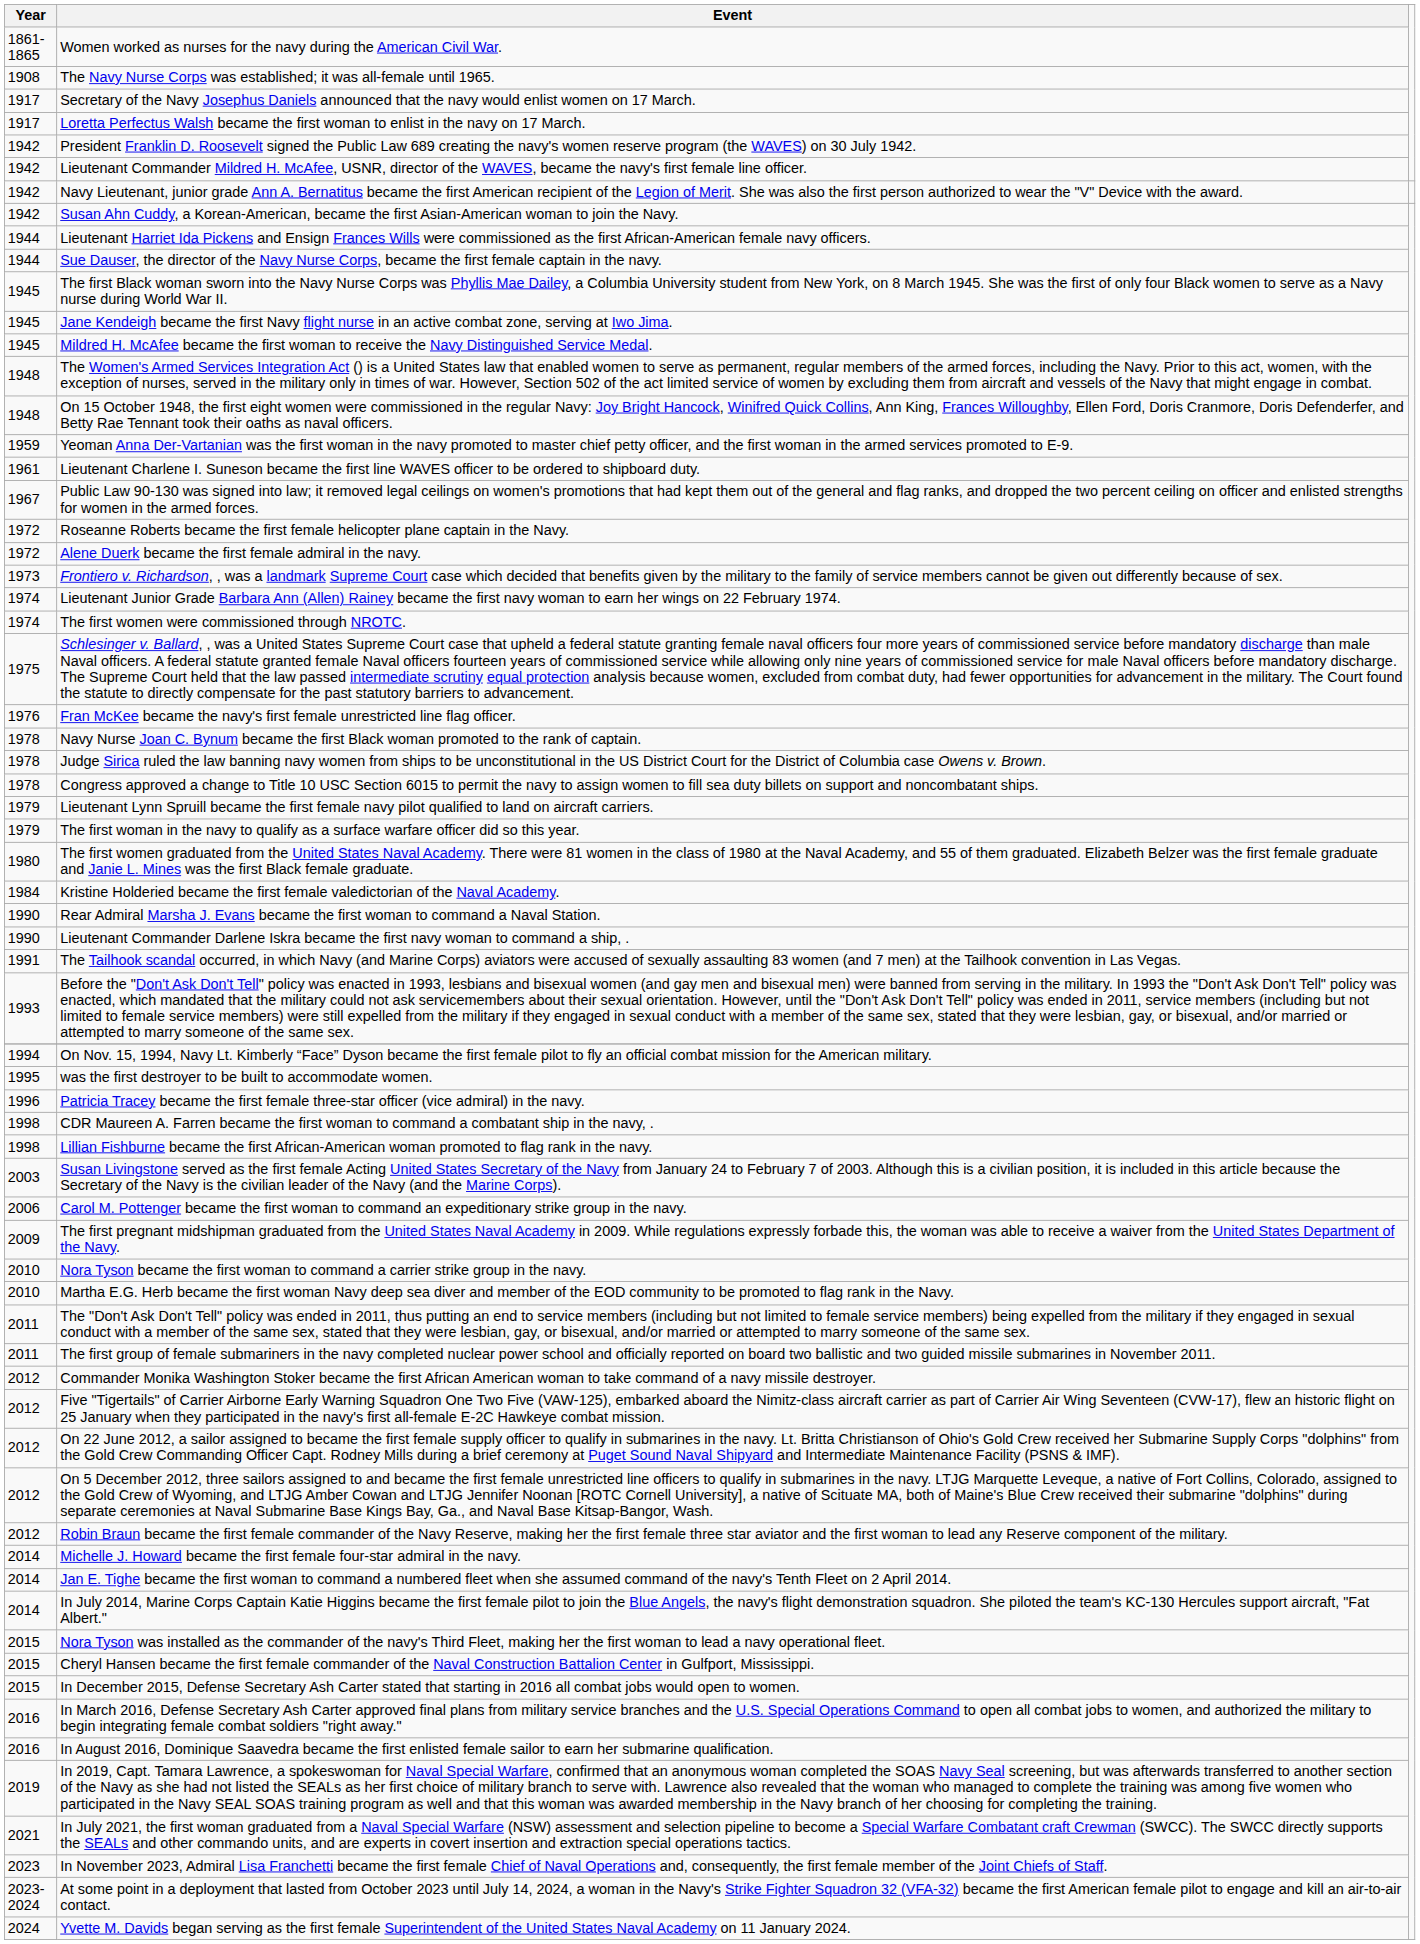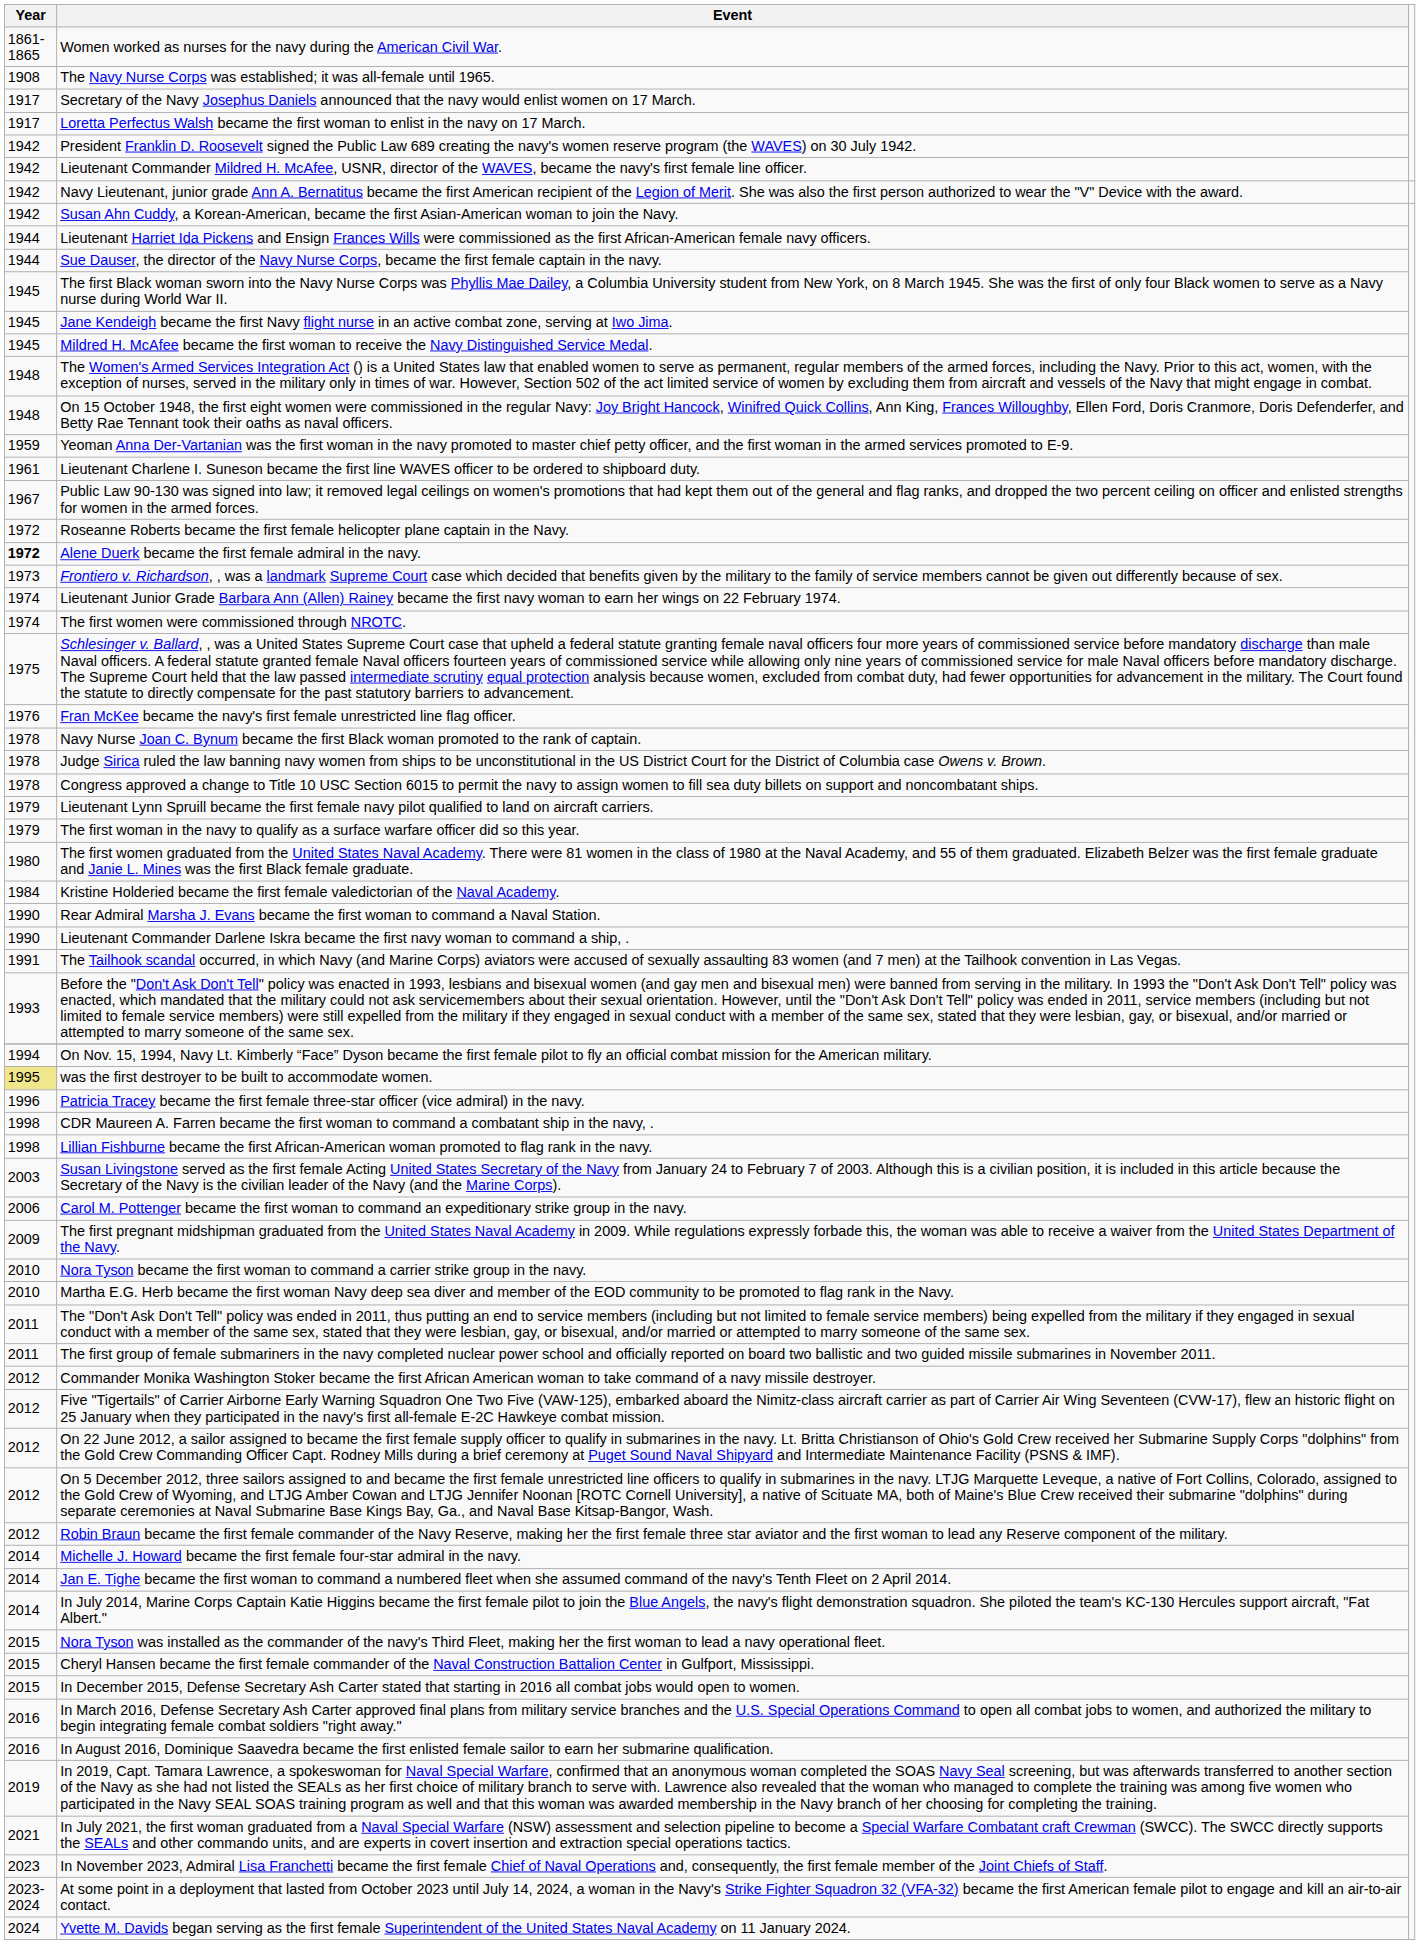(24, 553) normal -> (24, 553) bold
(24, 1078) no background -> (24, 1078) khaki background
